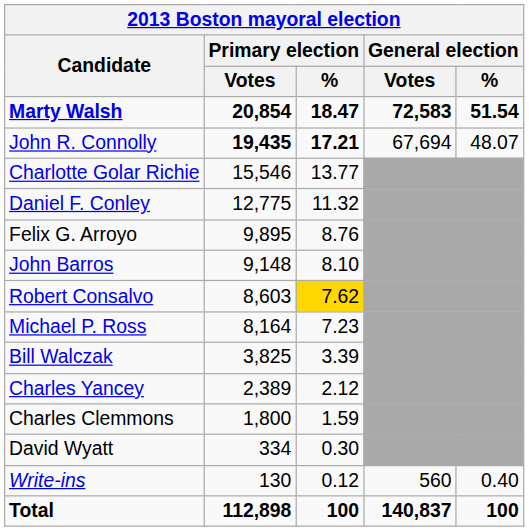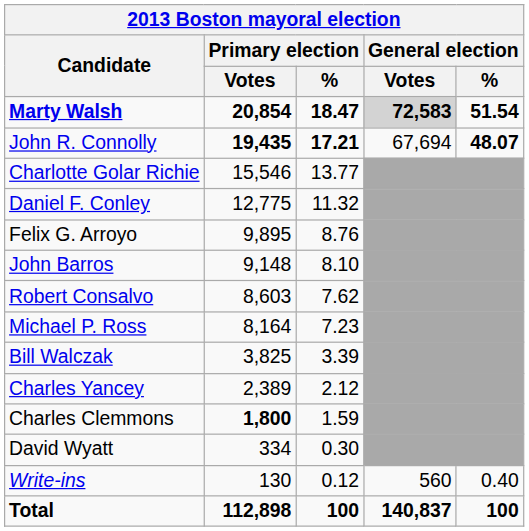(422, 111) no background -> (422, 111) lightgrey background
(494, 142) normal -> (494, 142) bold
(340, 296) gold background -> (340, 296) no background
(267, 419) normal -> (267, 419) bold
